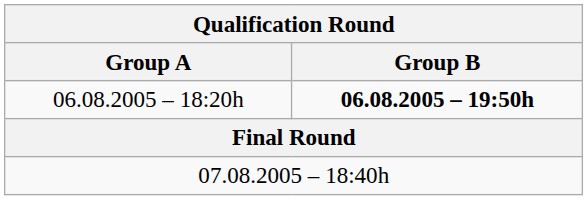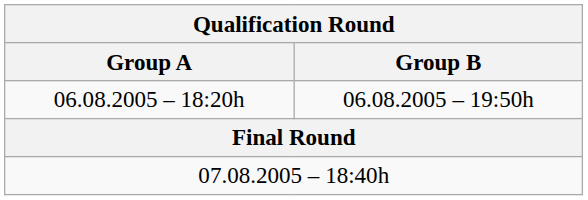(437, 99) bold -> (438, 99) normal
